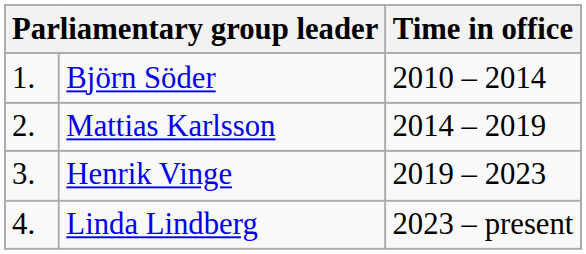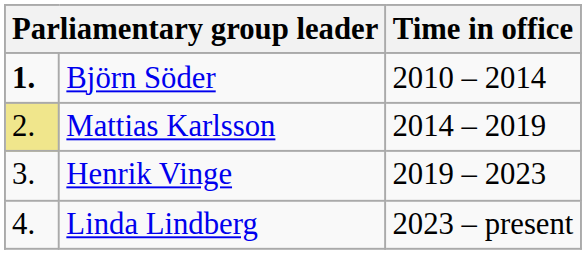(24, 77) normal -> (24, 77) bold
(24, 126) no background -> (24, 126) khaki background
